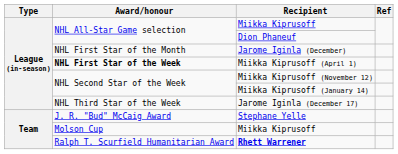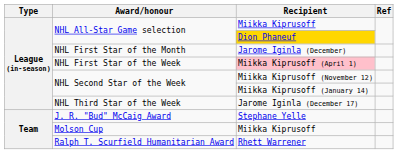(267, 37) no background -> (267, 37) gold background
(118, 63) bold -> (118, 63) normal
(297, 63) no background -> (297, 63) pink background
(272, 142) bold -> (272, 142) normal
